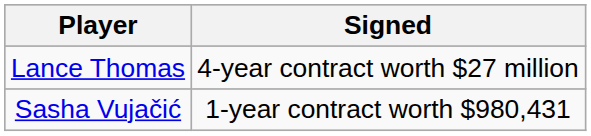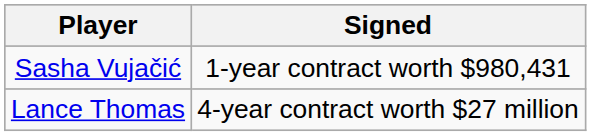rows swapped: (98, 67) <-> (98, 109)
